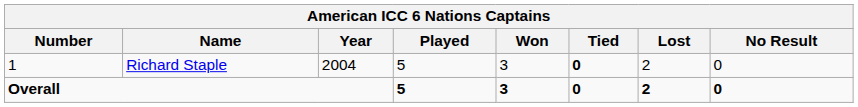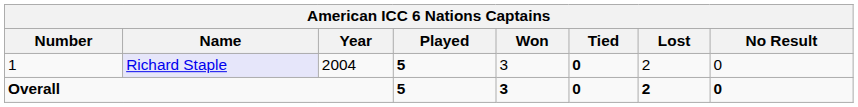(177, 65) no background -> (177, 65) lavender background
(401, 65) normal -> (401, 65) bold
